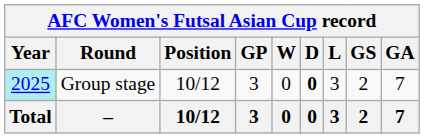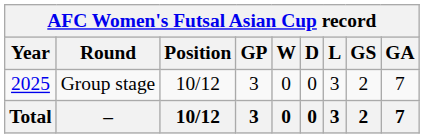(30, 85) paleturquoise background -> (30, 85) no background
(312, 85) bold -> (312, 85) normal
